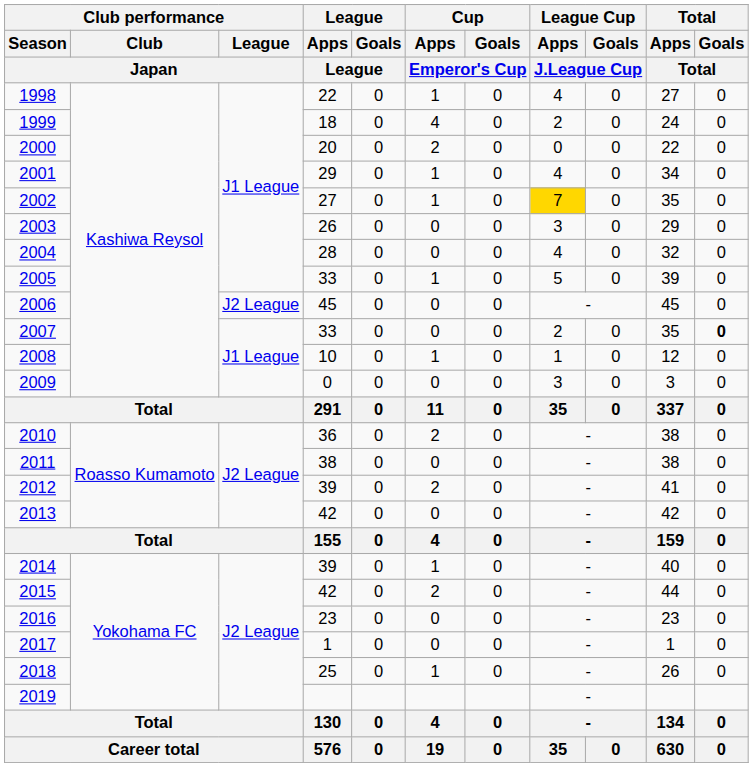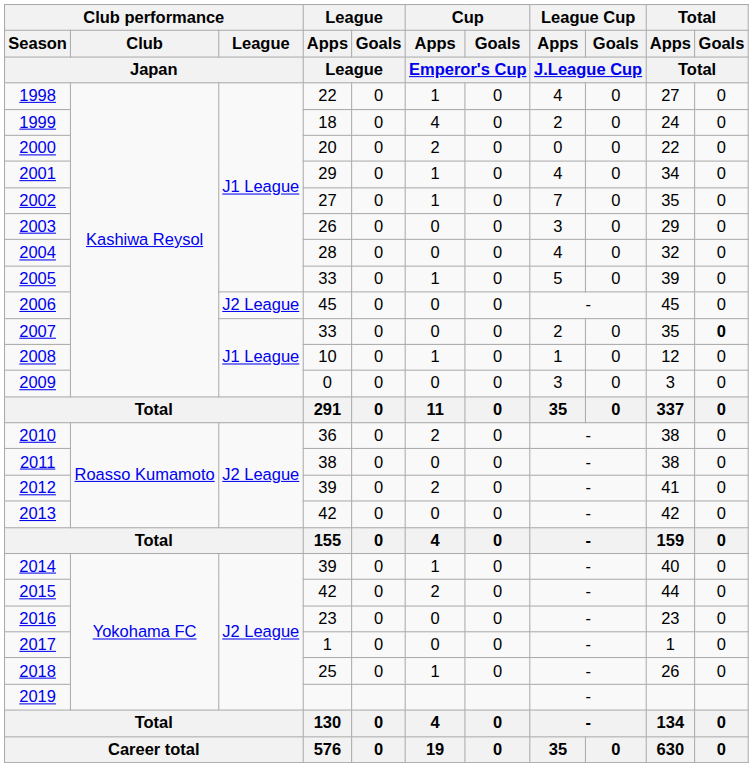(558, 200) gold background -> (558, 200) no background
